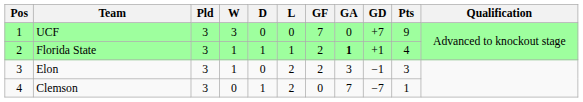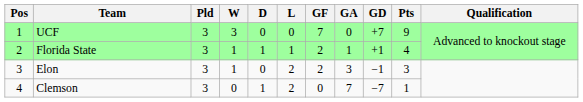(349, 50) bold -> (349, 50) normal
